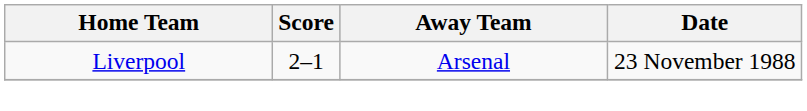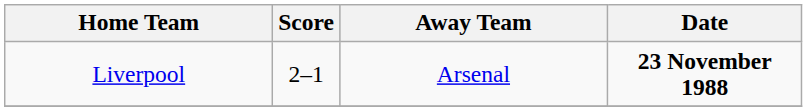(705, 60) normal -> (705, 73) bold
